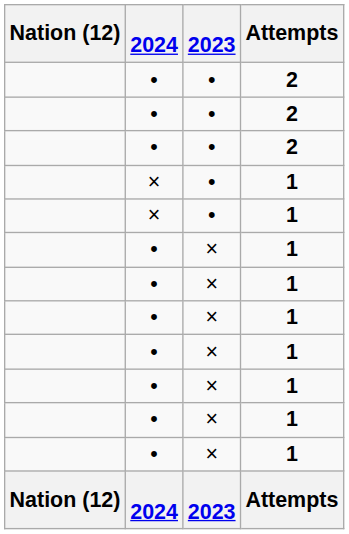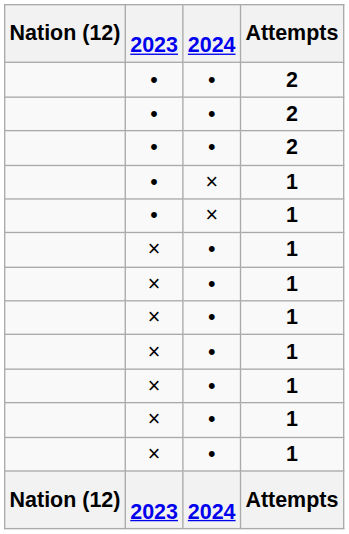columns swapped: (212, 45) <-> (154, 45)
